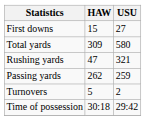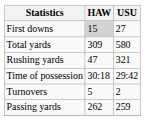(92, 29) no background -> (92, 29) lightgrey background
rows swapped: (34, 76) <-> (45, 107)
